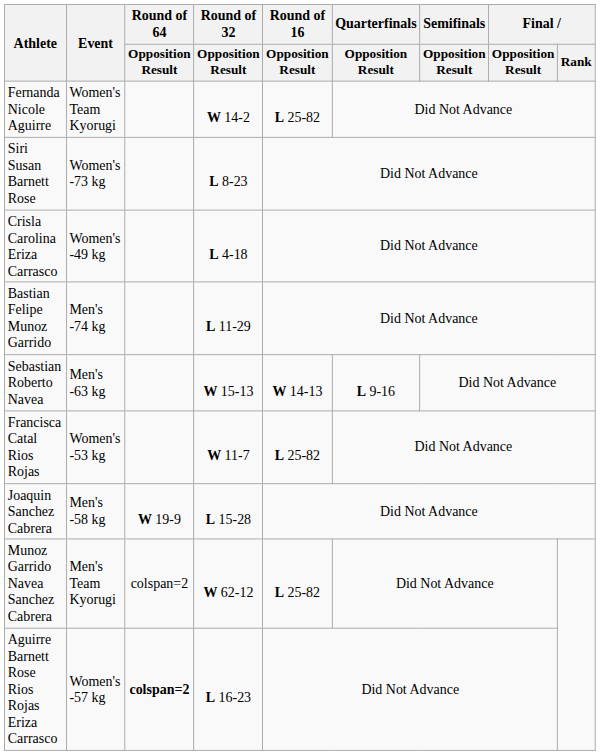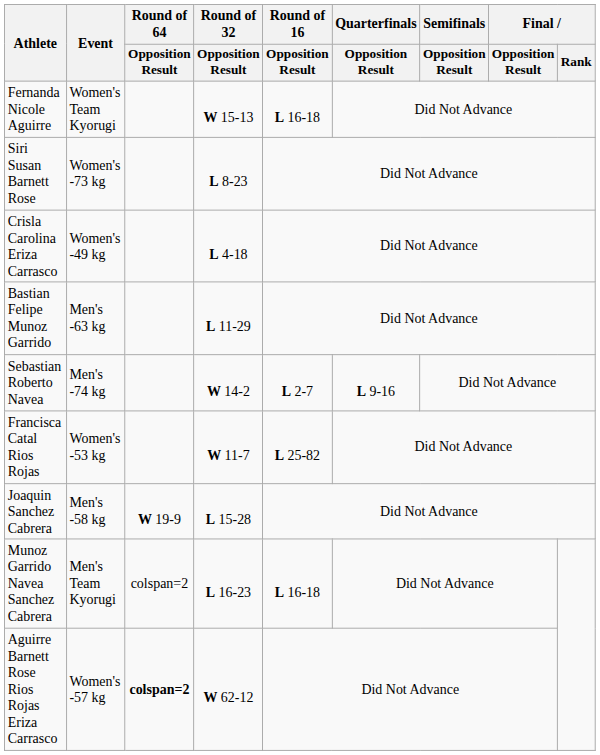(228, 117) W 14-2 -> (228, 117) W 15-13
(297, 117) L 25-82 -> (297, 117) L 16-18
(87, 319) Men's -74 kg -> (87, 319) Men's -63 kg
(87, 383) Men's -63 kg -> (87, 383) Men's -74 kg
(228, 391) W 15-13 -> (228, 391) W 14-2
(297, 391) W 14-13 -> (297, 391) L 2-7
(228, 592) W 62-12 -> (228, 592) L 16-23
(297, 592) L 25-82 -> (297, 592) L 16-18
(228, 698) L 16-23 -> (228, 698) W 62-12
